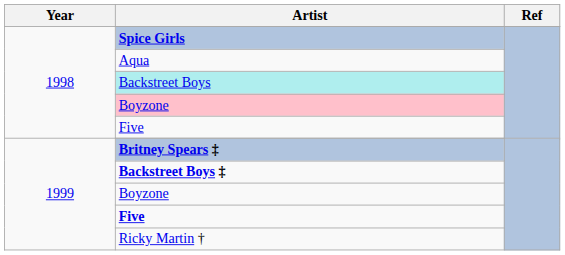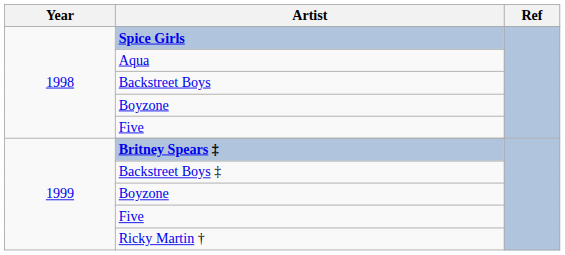(165, 82) paleturquoise background -> (165, 82) no background
(144, 104) pink background -> (144, 104) no background
(172, 171) bold -> (170, 171) normal
(132, 216) bold -> (131, 216) normal
